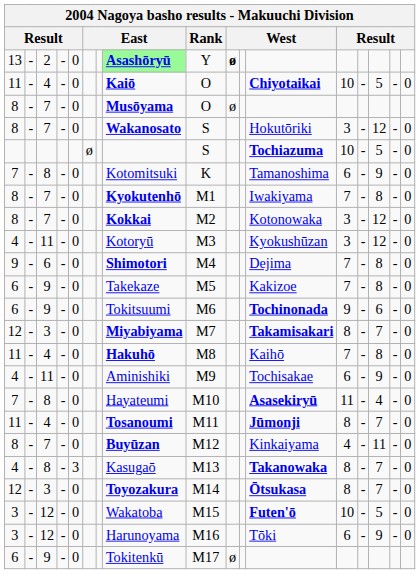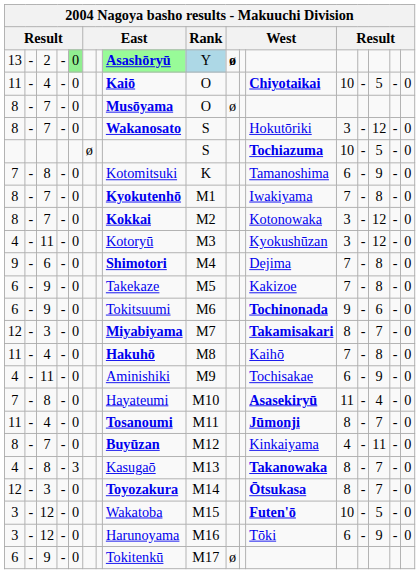(76, 60) no background -> (76, 60) lightgreen background
(206, 60) no background -> (206, 60) lightblue background
